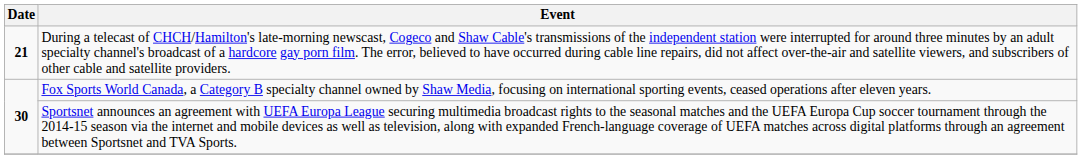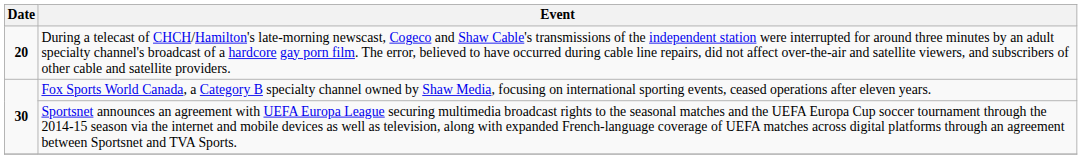(21, 52) 21 -> (21, 52) 20
